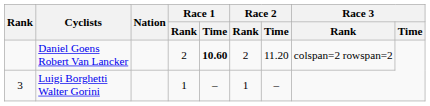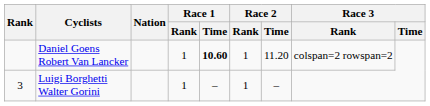(184, 55) 2 -> (184, 55) 1
(246, 55) 2 -> (246, 55) 1
